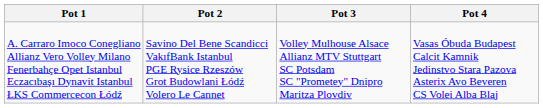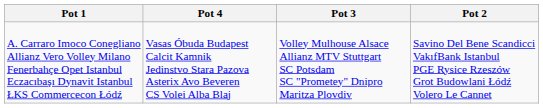columns swapped: (210, 13) <-> (474, 13)
